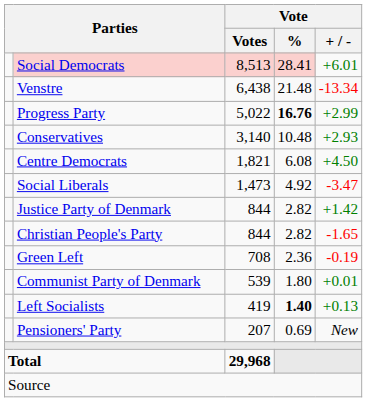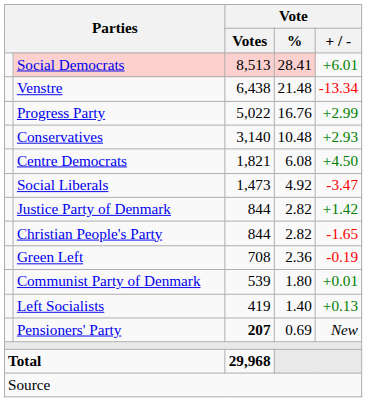(295, 112) bold -> (295, 112) normal
(298, 305) bold -> (298, 305) normal
(259, 329) normal -> (259, 329) bold
